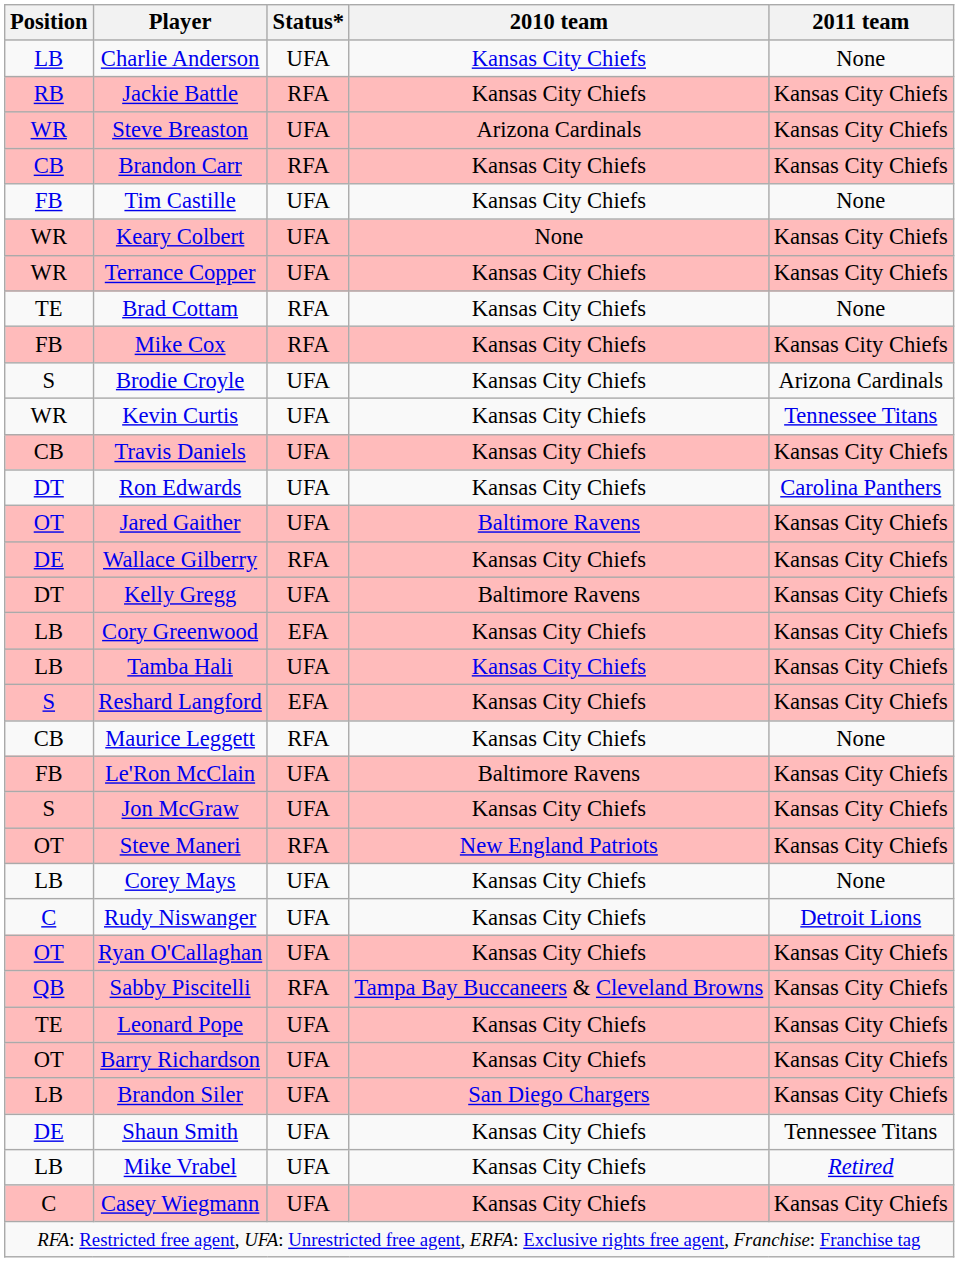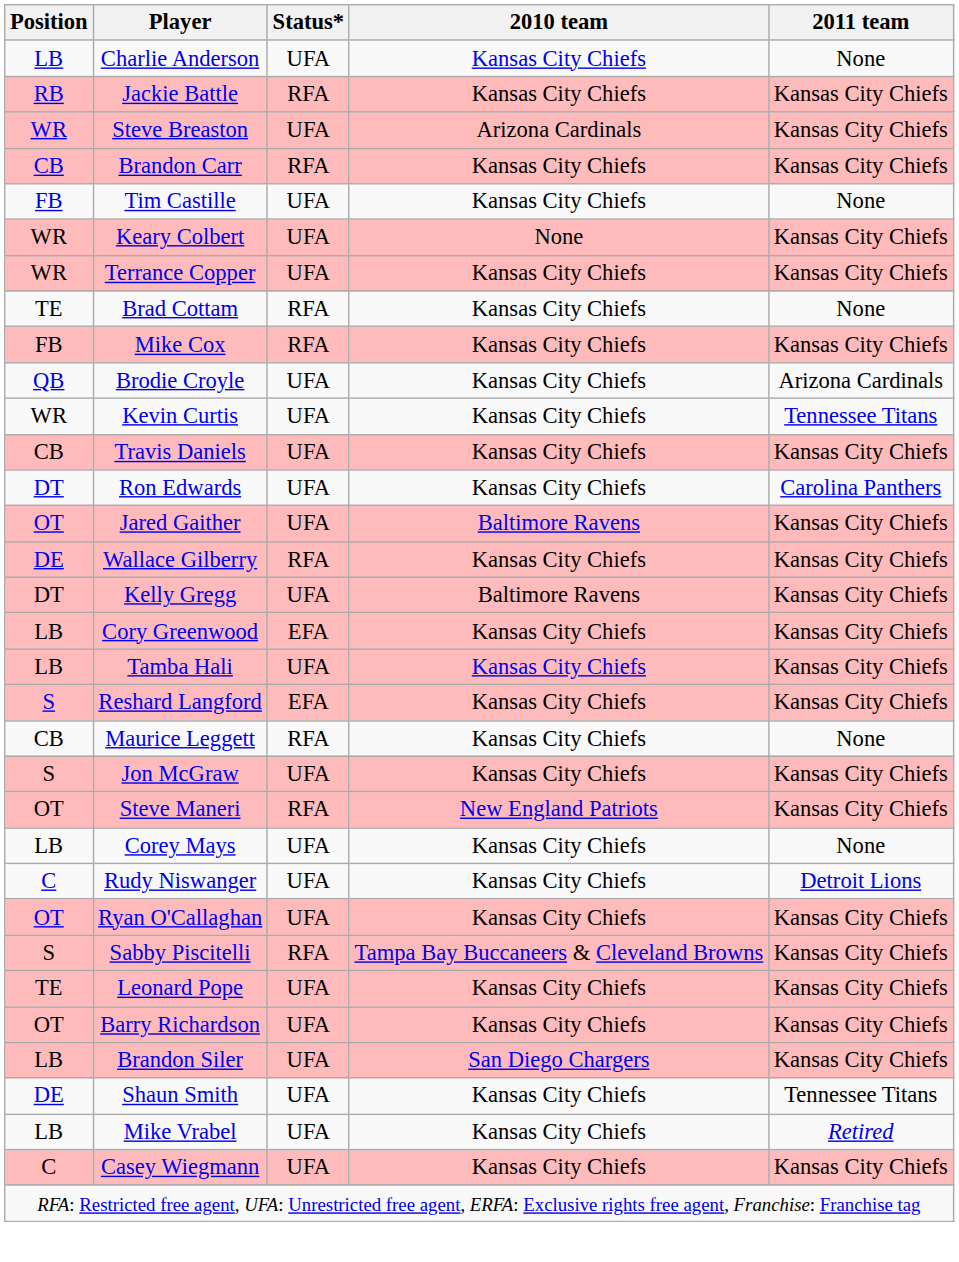(49, 380) S -> (49, 380) QB
- row: (180, 773)
(49, 988) QB -> (49, 952) S
